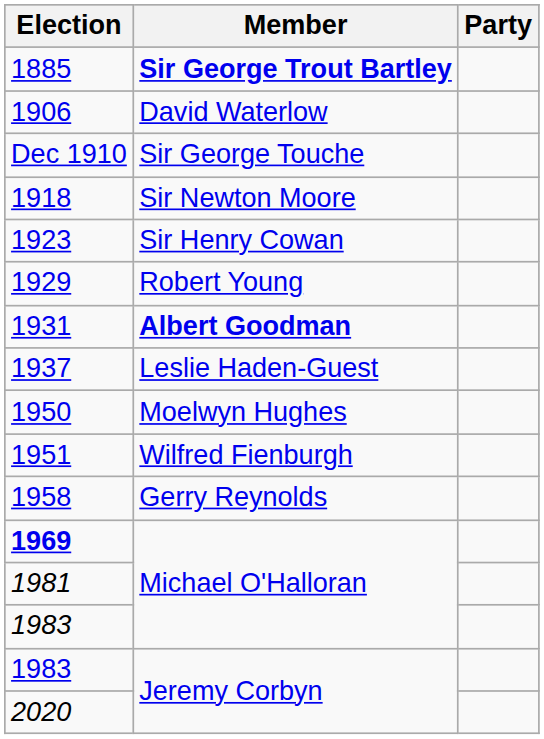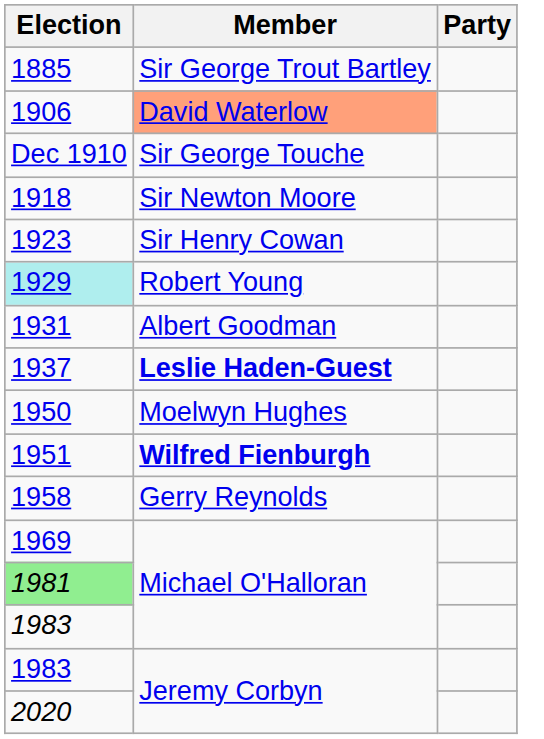(296, 68) bold -> (285, 68) normal
(233, 111) no background -> (233, 111) lightsalmon background
(41, 283) no background -> (41, 283) paleturquoise background
(245, 326) bold -> (238, 326) normal
(259, 369) normal -> (266, 369) bold
(246, 454) normal -> (255, 454) bold
(41, 540) bold -> (41, 540) normal
(41, 583) no background -> (41, 583) lightgreen background
